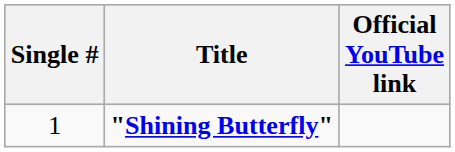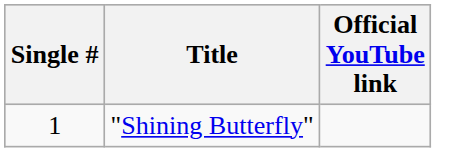(222, 125) bold -> (212, 125) normal
